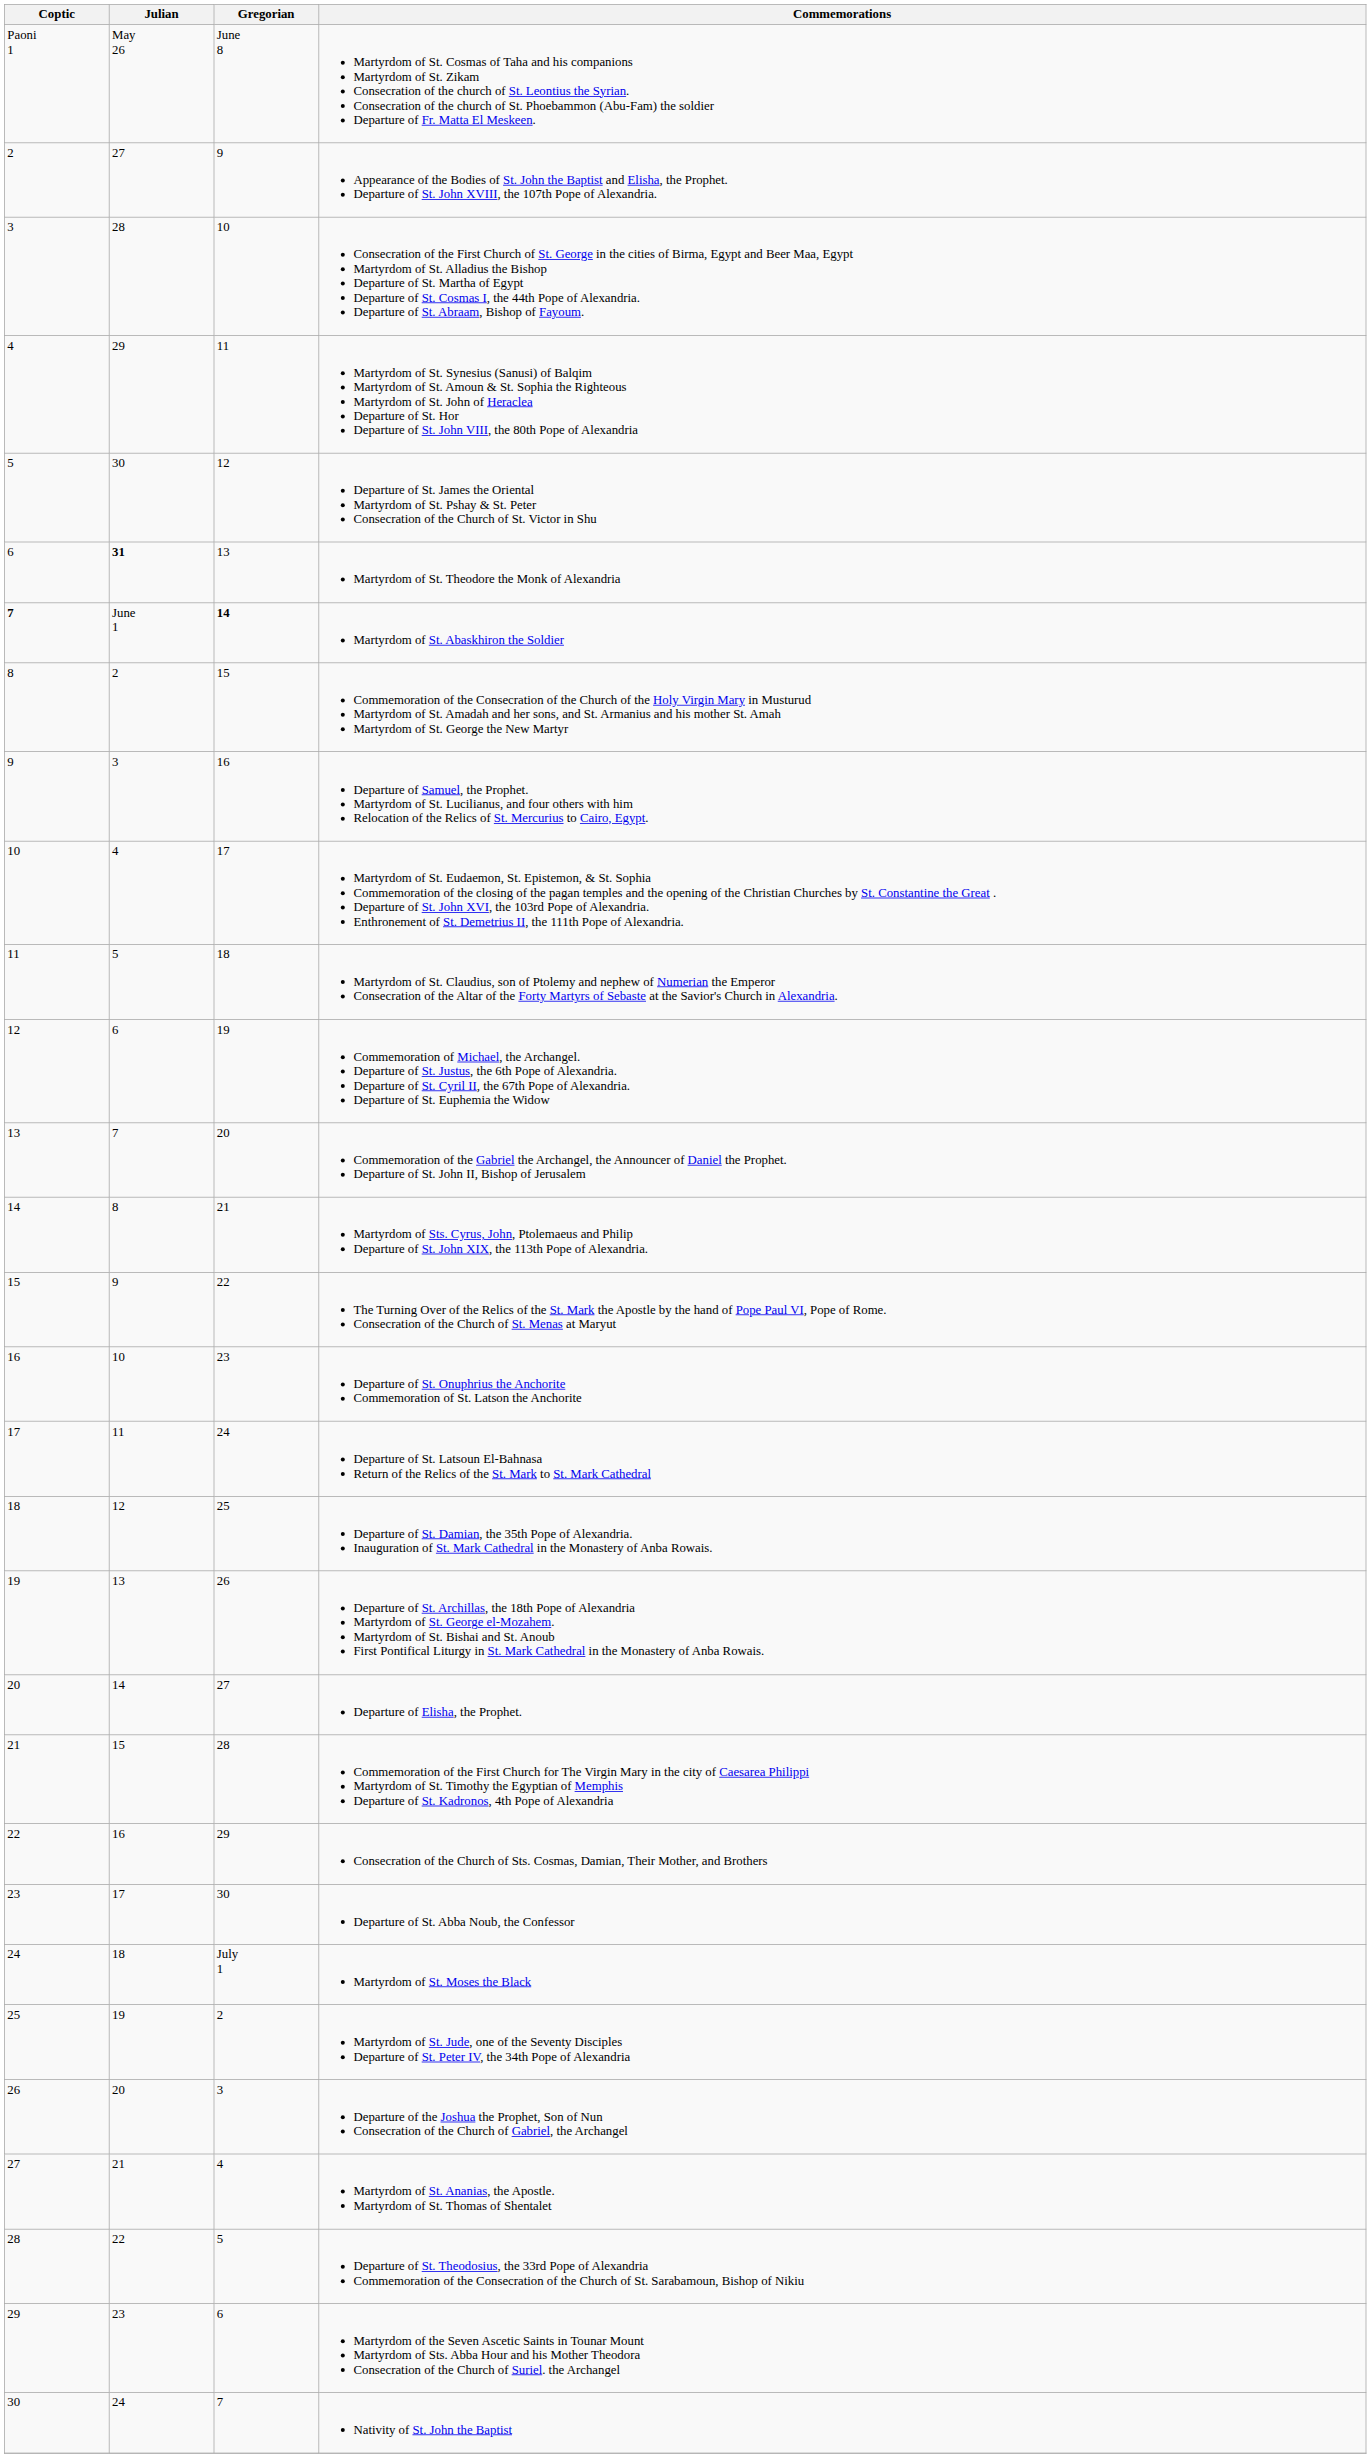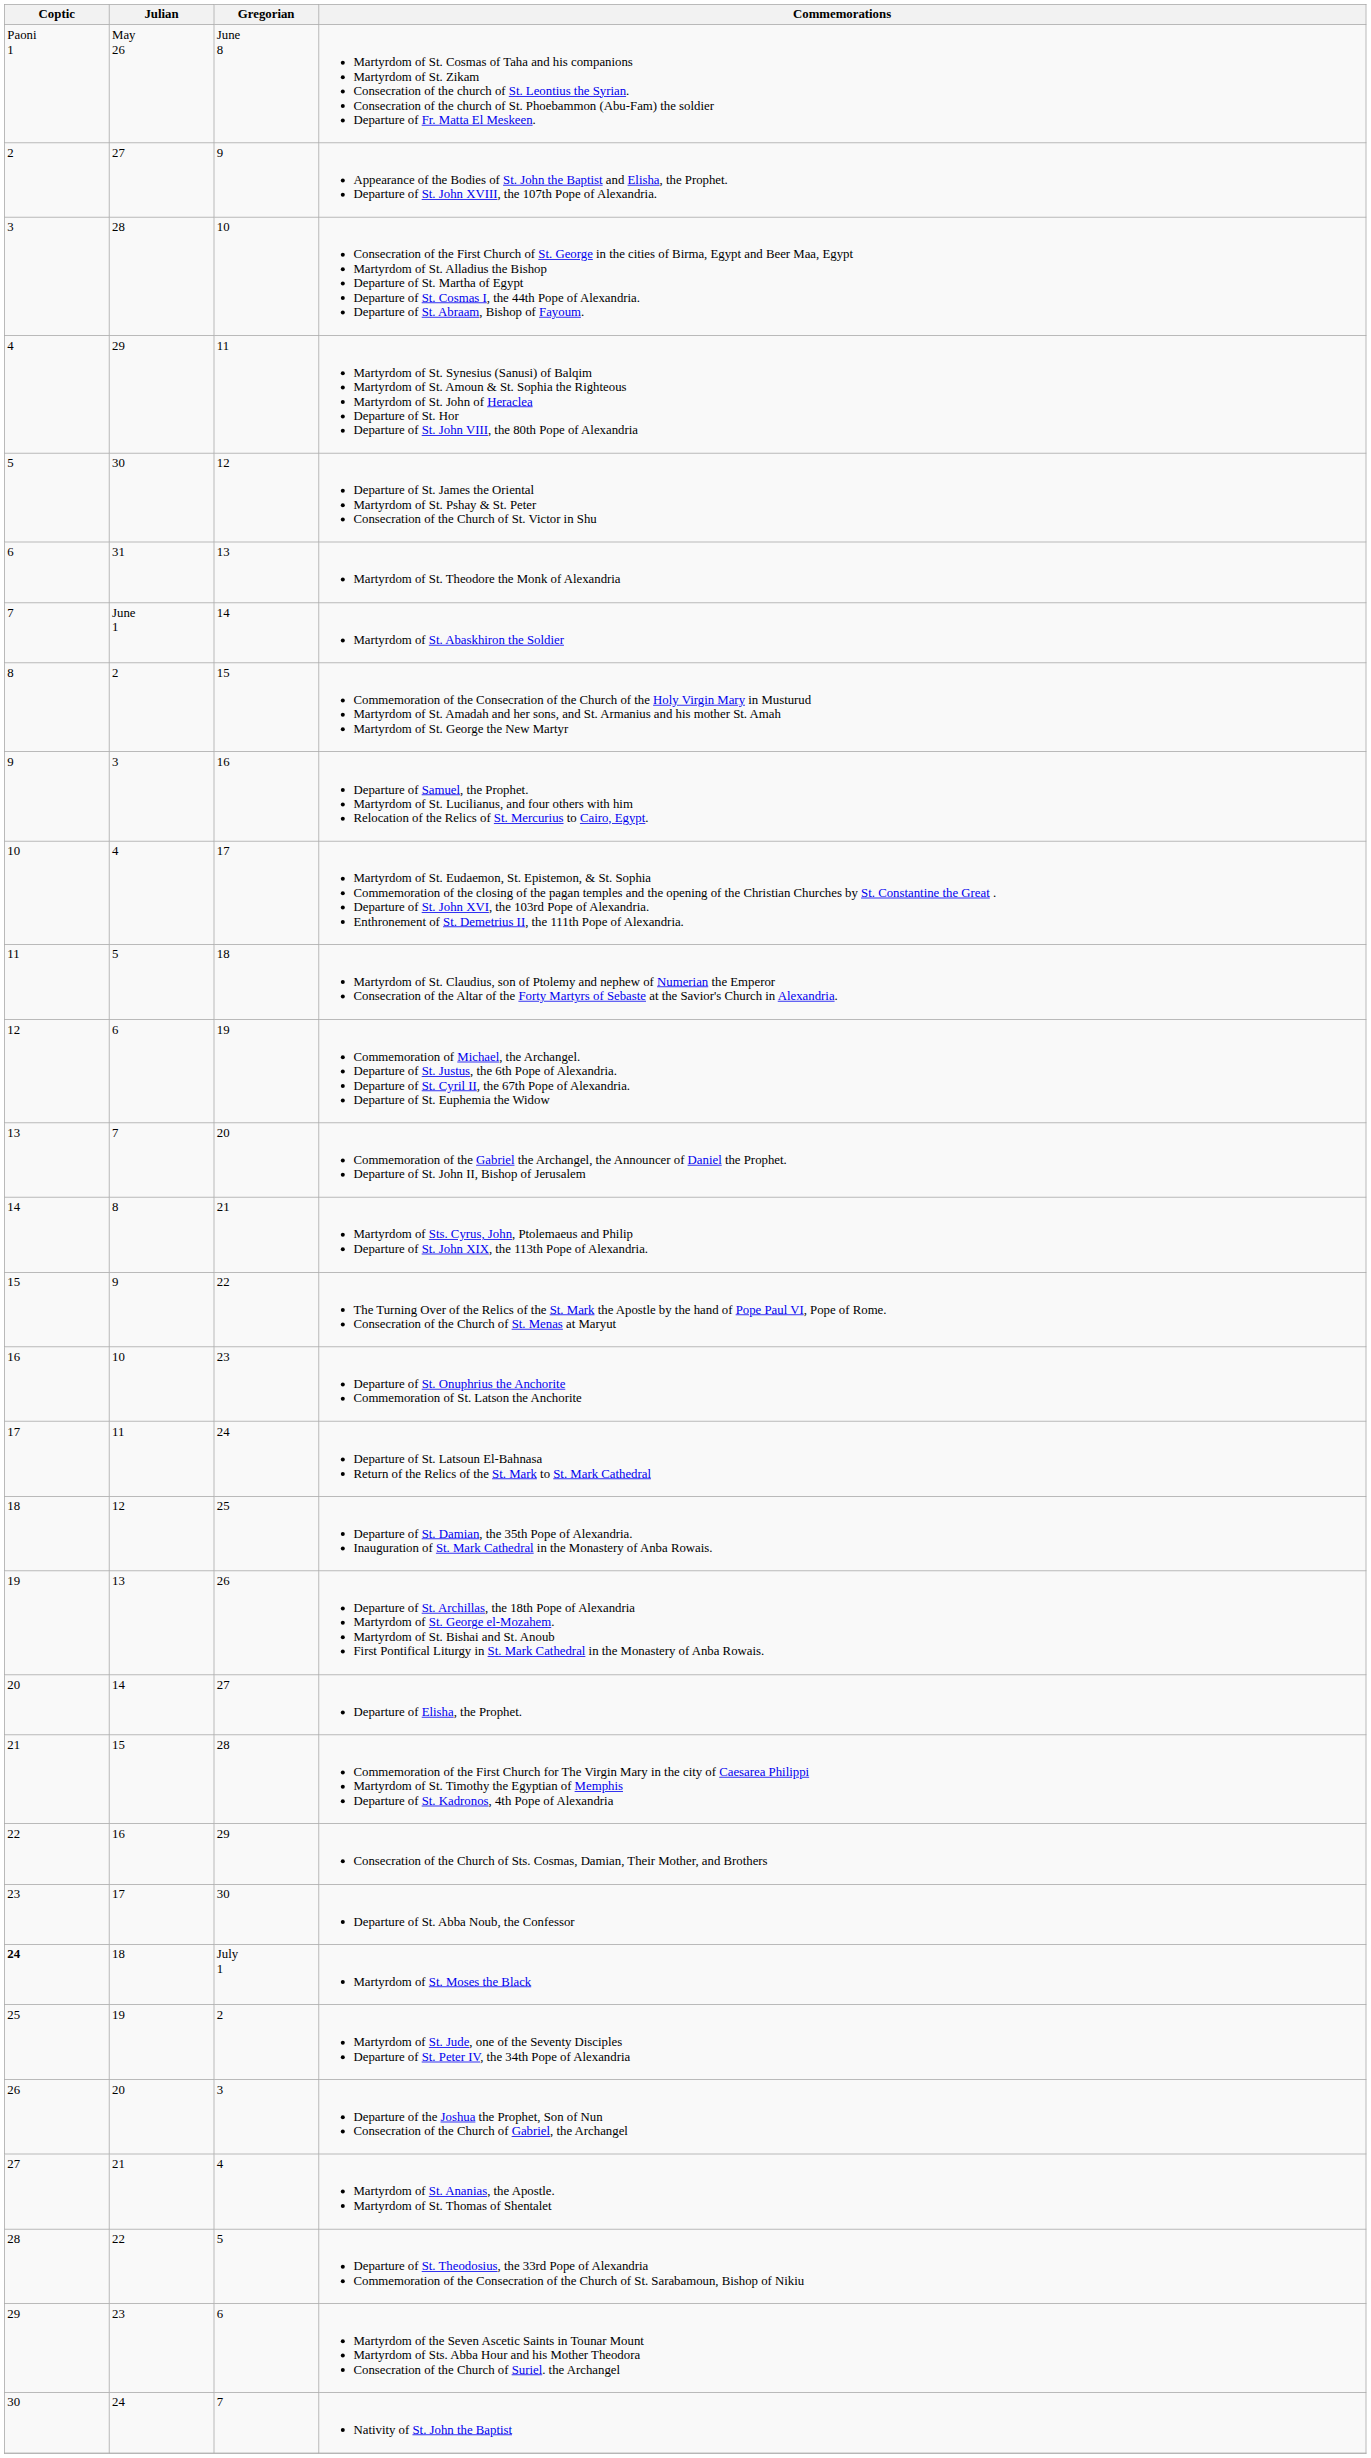(118, 552) bold -> (118, 552) normal
(11, 612) bold -> (11, 612) normal
(223, 612) bold -> (223, 612) normal
(14, 1954) normal -> (14, 1954) bold
